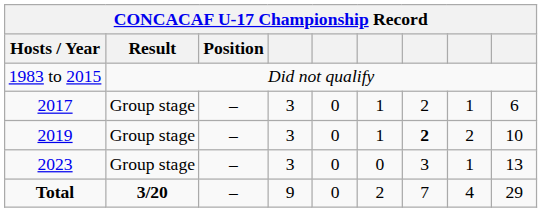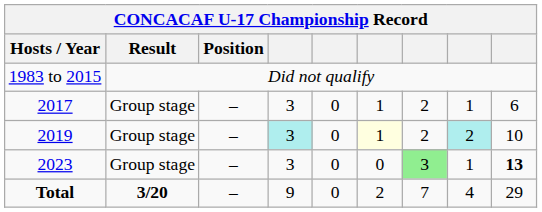(290, 135) no background -> (290, 135) paleturquoise background
(380, 135) no background -> (380, 135) lightyellow background
(425, 135) bold -> (425, 135) normal
(470, 135) no background -> (470, 135) paleturquoise background
(425, 164) no background -> (425, 164) lightgreen background
(514, 164) normal -> (514, 164) bold
